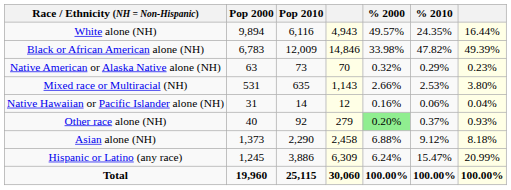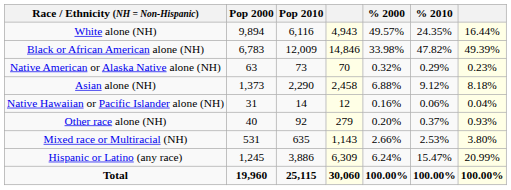rows swapped: (115, 139) <-> (115, 85)
(386, 121) lightgreen background -> (386, 121) no background
